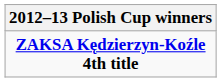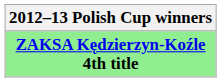(111, 53) no background -> (111, 53) lightgreen background
